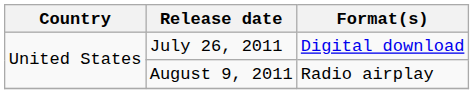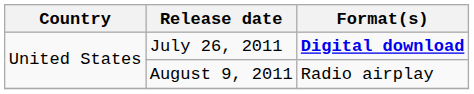(383, 46) normal -> (383, 46) bold
